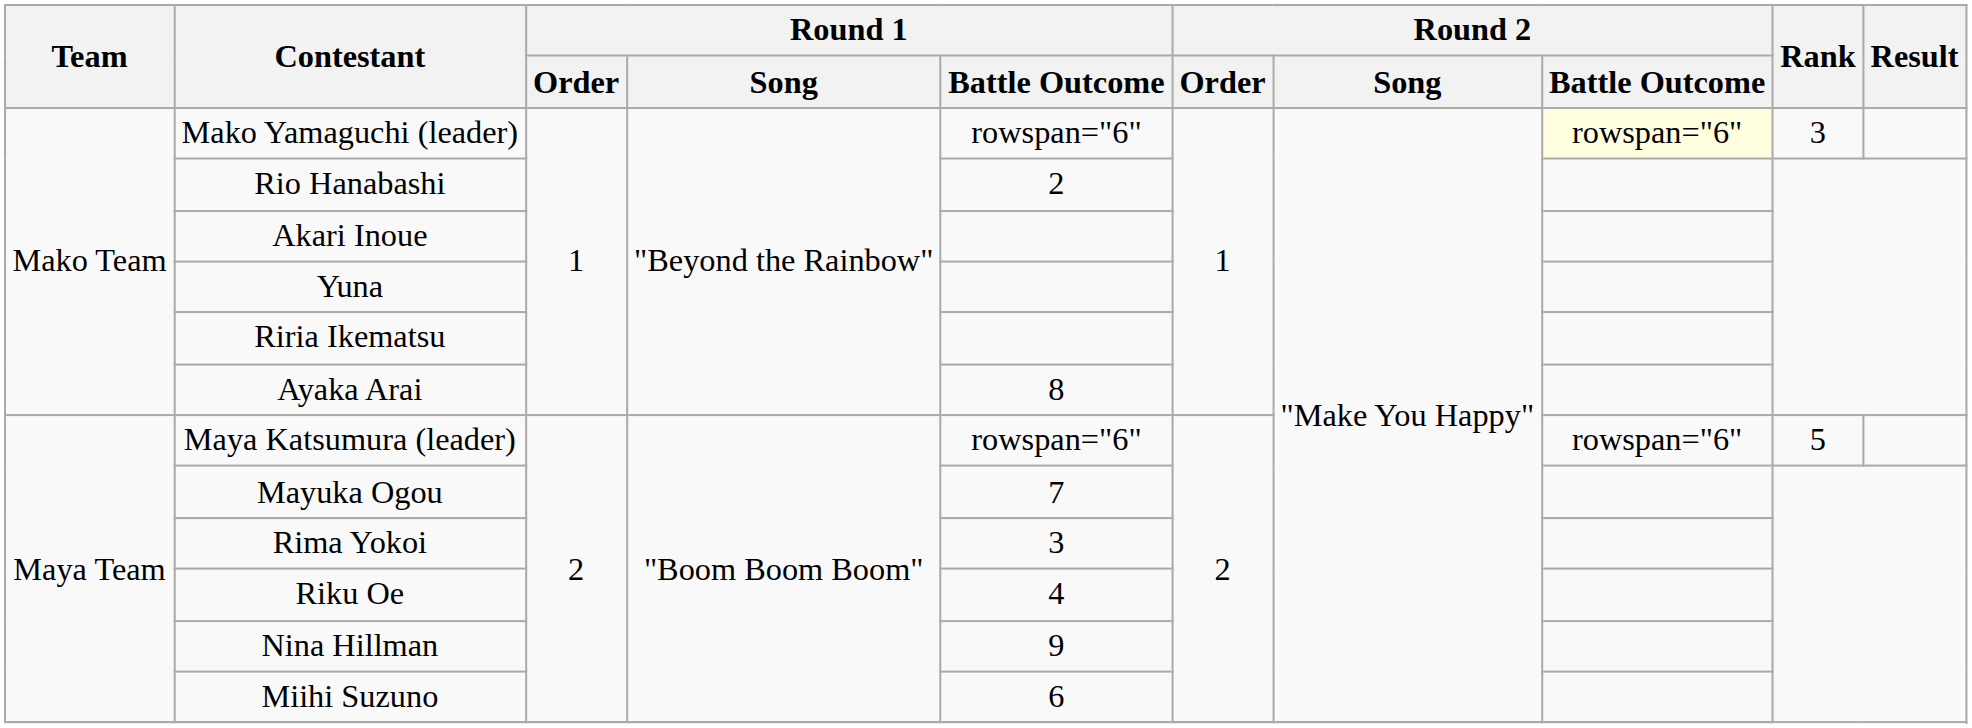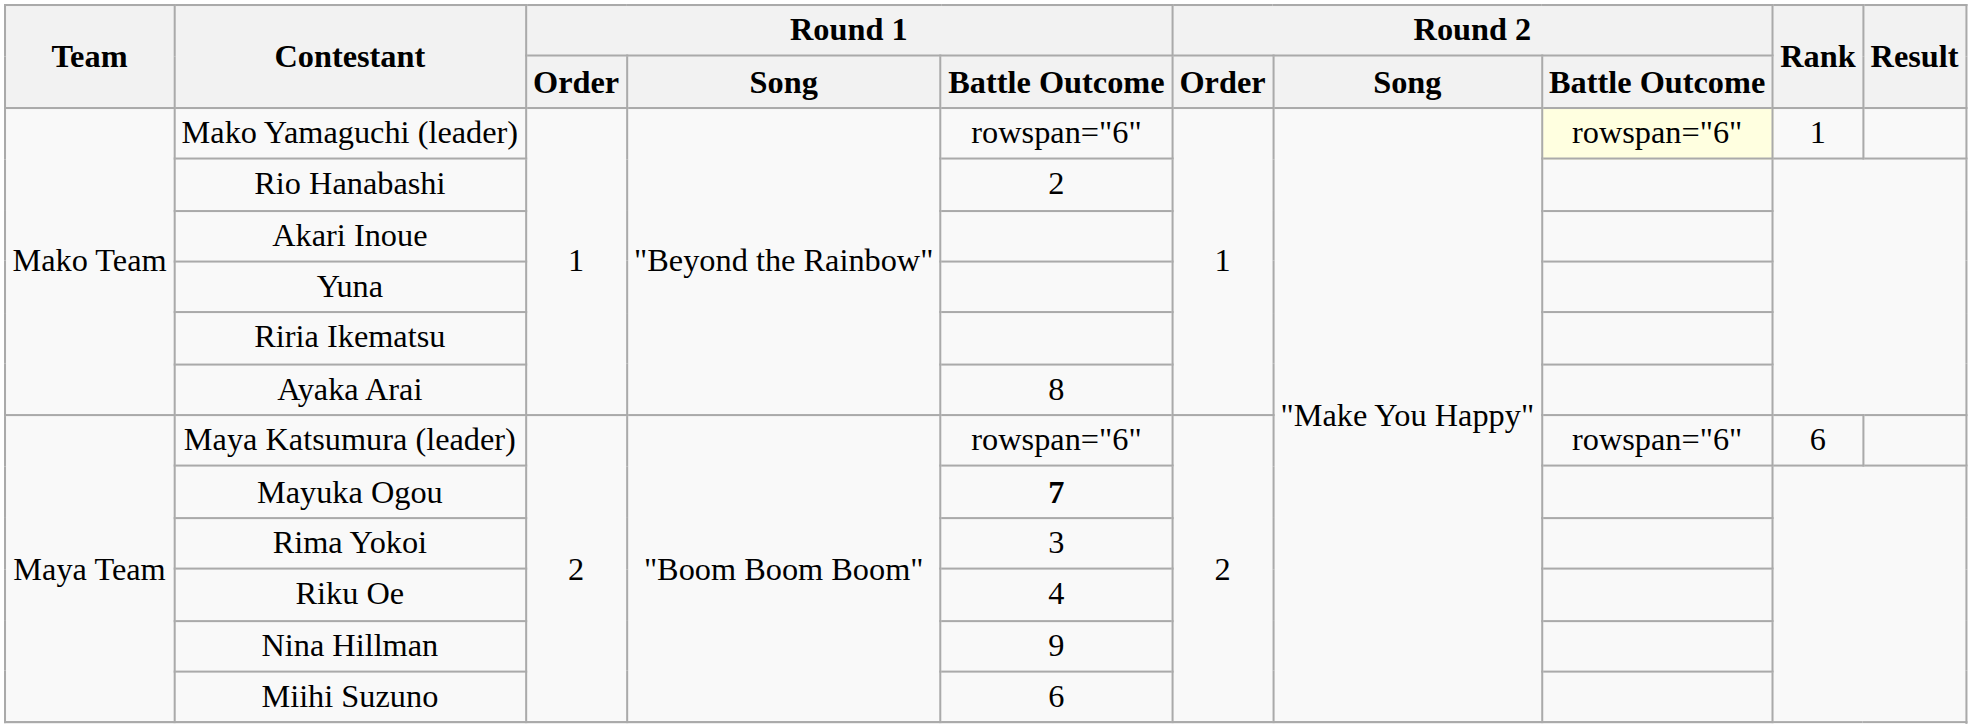(1818, 132) 3 -> (1818, 132) 1
(1818, 440) 5 -> (1818, 440) 6
(1056, 491) normal -> (1056, 491) bold
